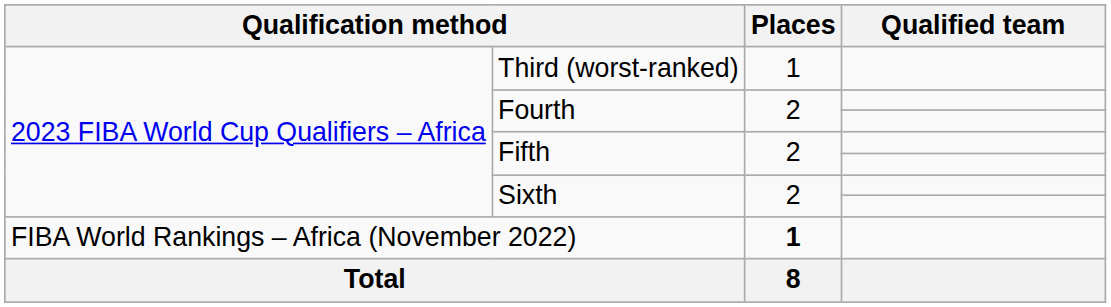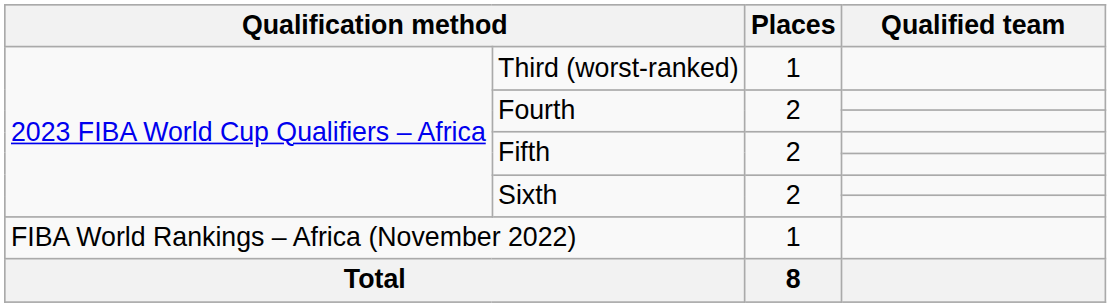(793, 237) bold -> (793, 237) normal
